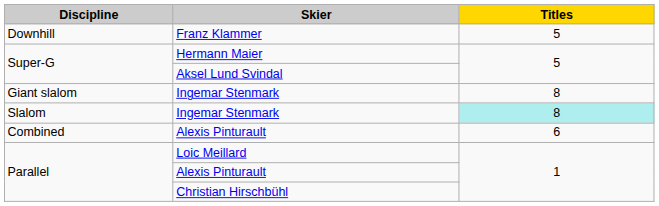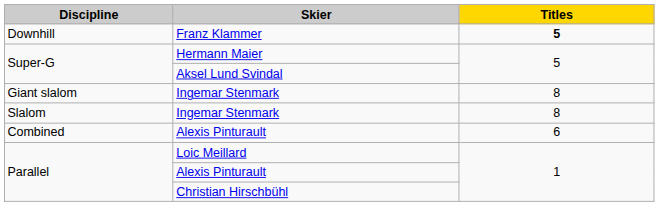(557, 34) normal -> (557, 34) bold
(557, 113) paleturquoise background -> (557, 113) no background
